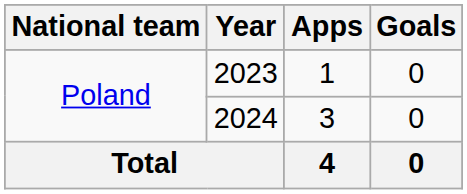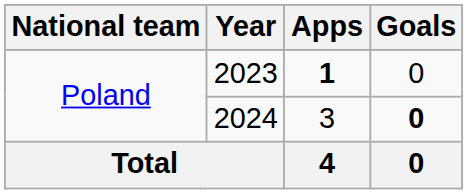(327, 73) normal -> (327, 73) bold
(416, 118) normal -> (416, 118) bold
